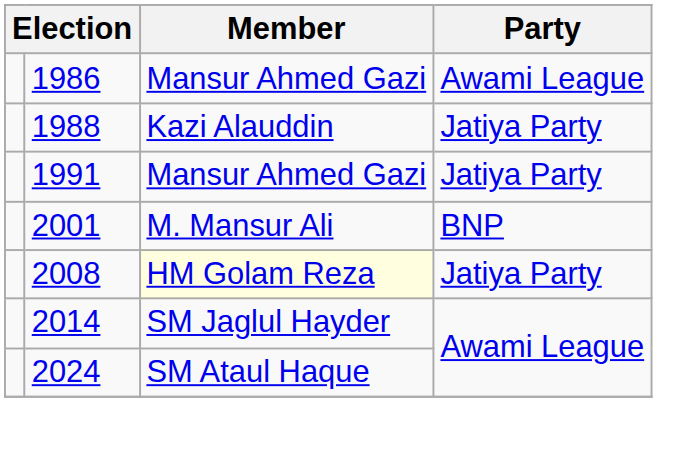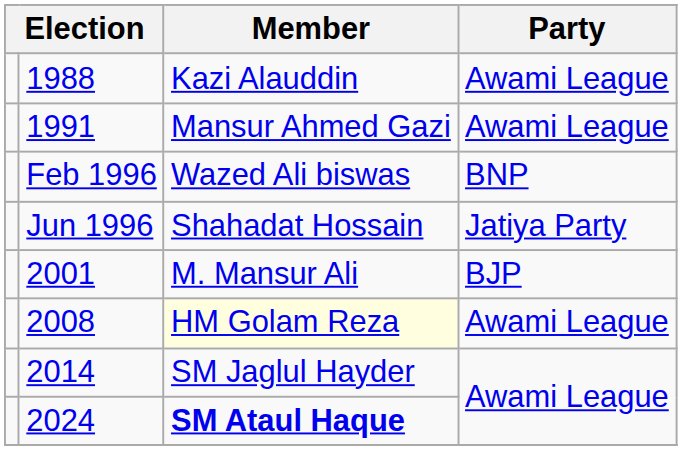- row: (66, 77)
(521, 126) Jatiya Party -> (567, 77) Awami League
(521, 175) Jatiya Party -> (567, 126) Awami League
+ row: (92, 175)
+ row: (90, 224)
(472, 224) BNP -> (493, 273) BJP
(521, 273) Jatiya Party -> (567, 322) Awami League
(258, 371) normal -> (288, 420) bold
